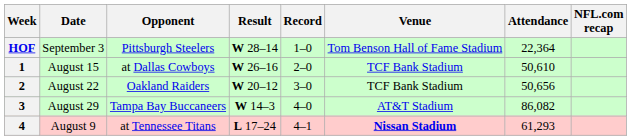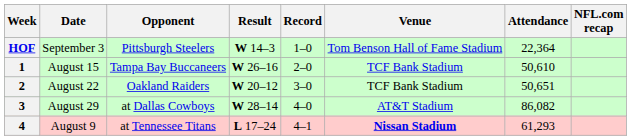(255, 47) W 28–14 -> (255, 47) W 14–3
(168, 67) at Dallas Cowboys -> (168, 67) Tampa Bay Buccaneers
(538, 86) 50,656 -> (538, 86) 50,651
(168, 106) Tampa Bay Buccaneers -> (168, 106) at Dallas Cowboys
(255, 106) W 14–3 -> (255, 106) W 28–14
